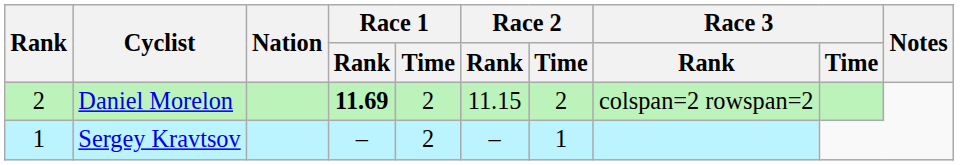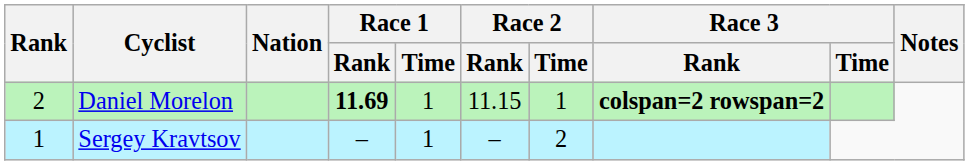(428, 100) 2 -> (428, 100) 1
(561, 100) 2 -> (561, 100) 1
(706, 100) normal -> (712, 100) bold
(428, 139) 2 -> (428, 139) 1
(561, 139) 1 -> (561, 139) 2
